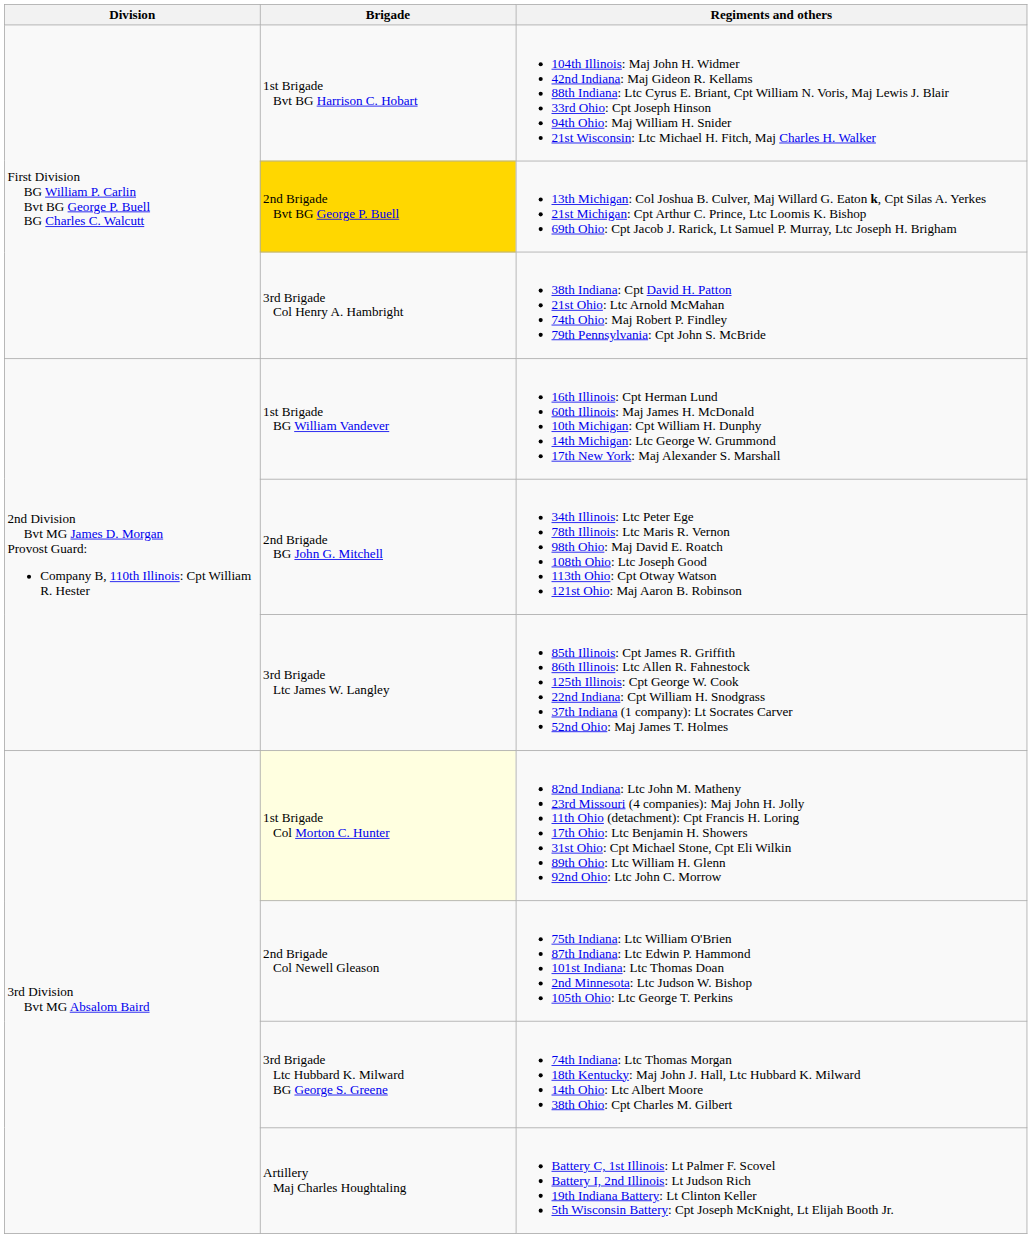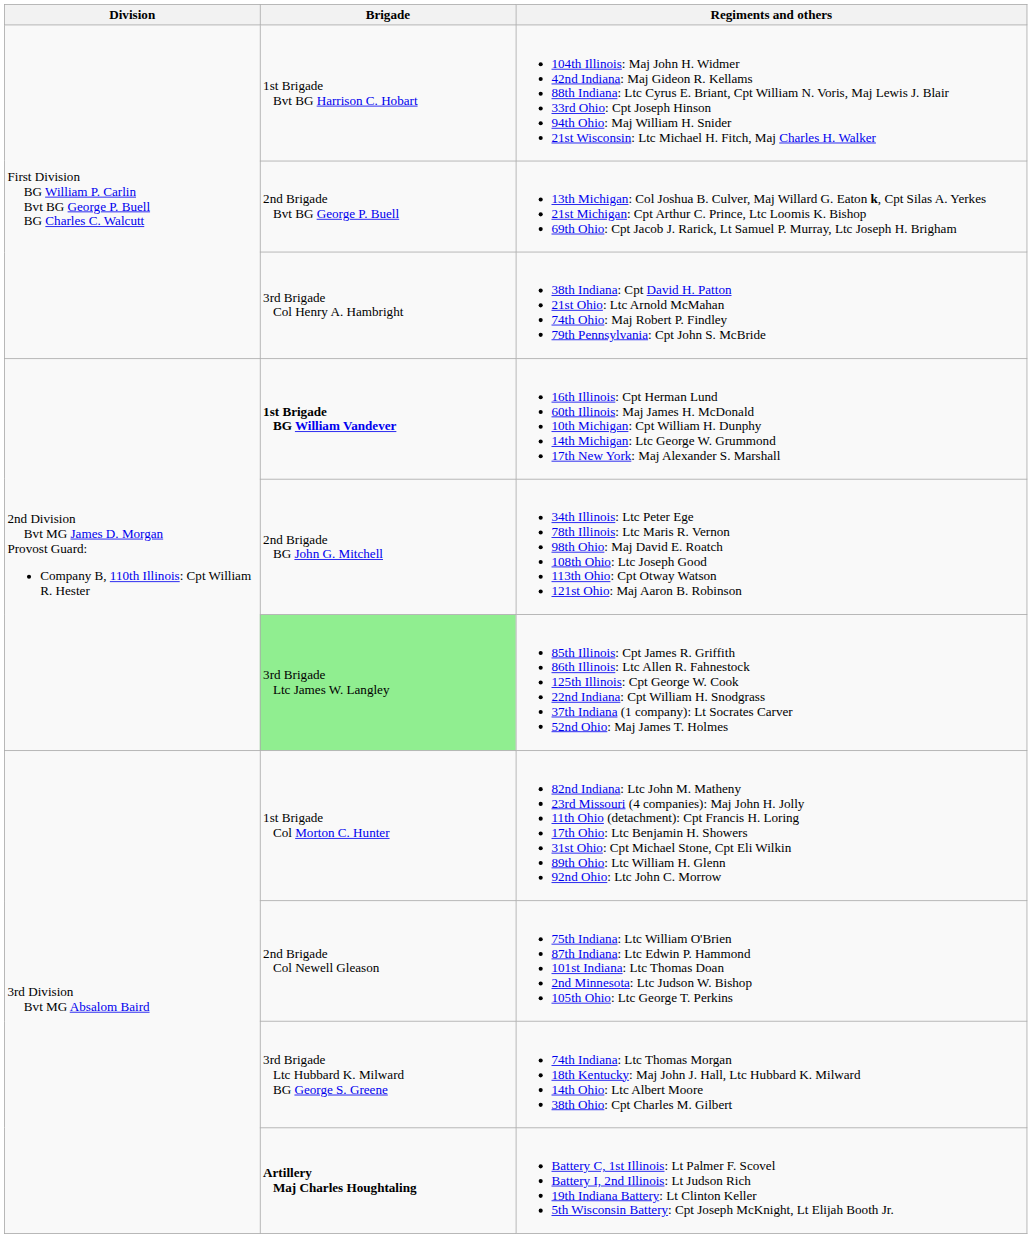(331, 206) gold background -> (331, 206) no background
(326, 418) normal -> (330, 418) bold
(326, 682) no background -> (326, 682) lightgreen background
(326, 825) lightyellow background -> (326, 825) no background
(335, 1180) normal -> (340, 1180) bold
